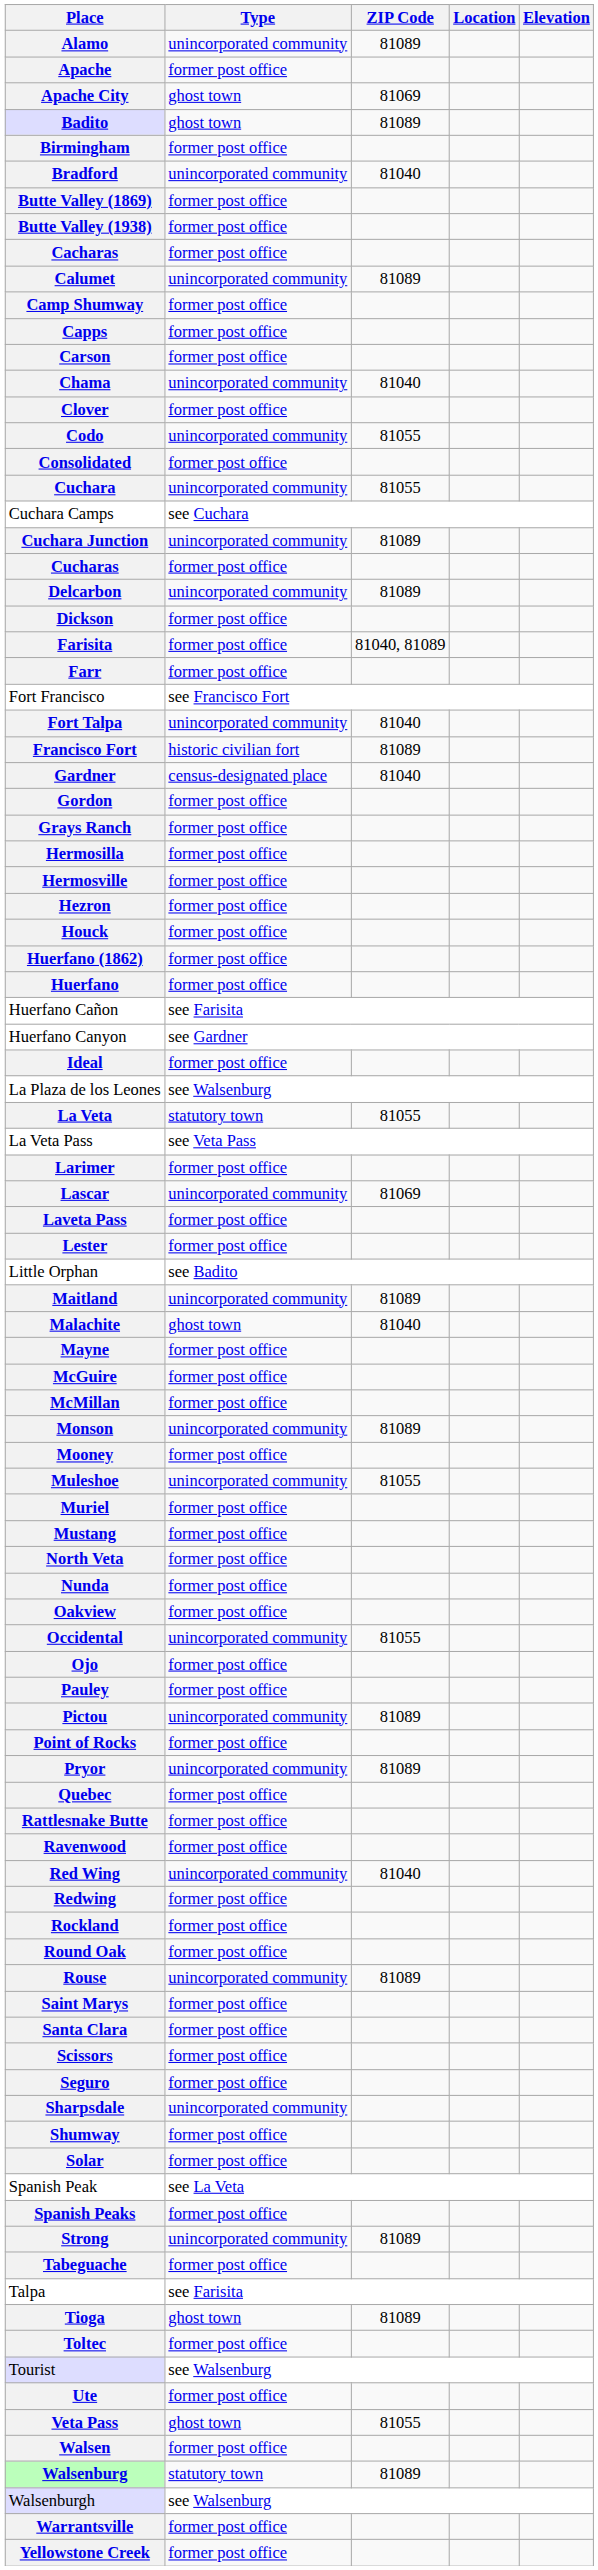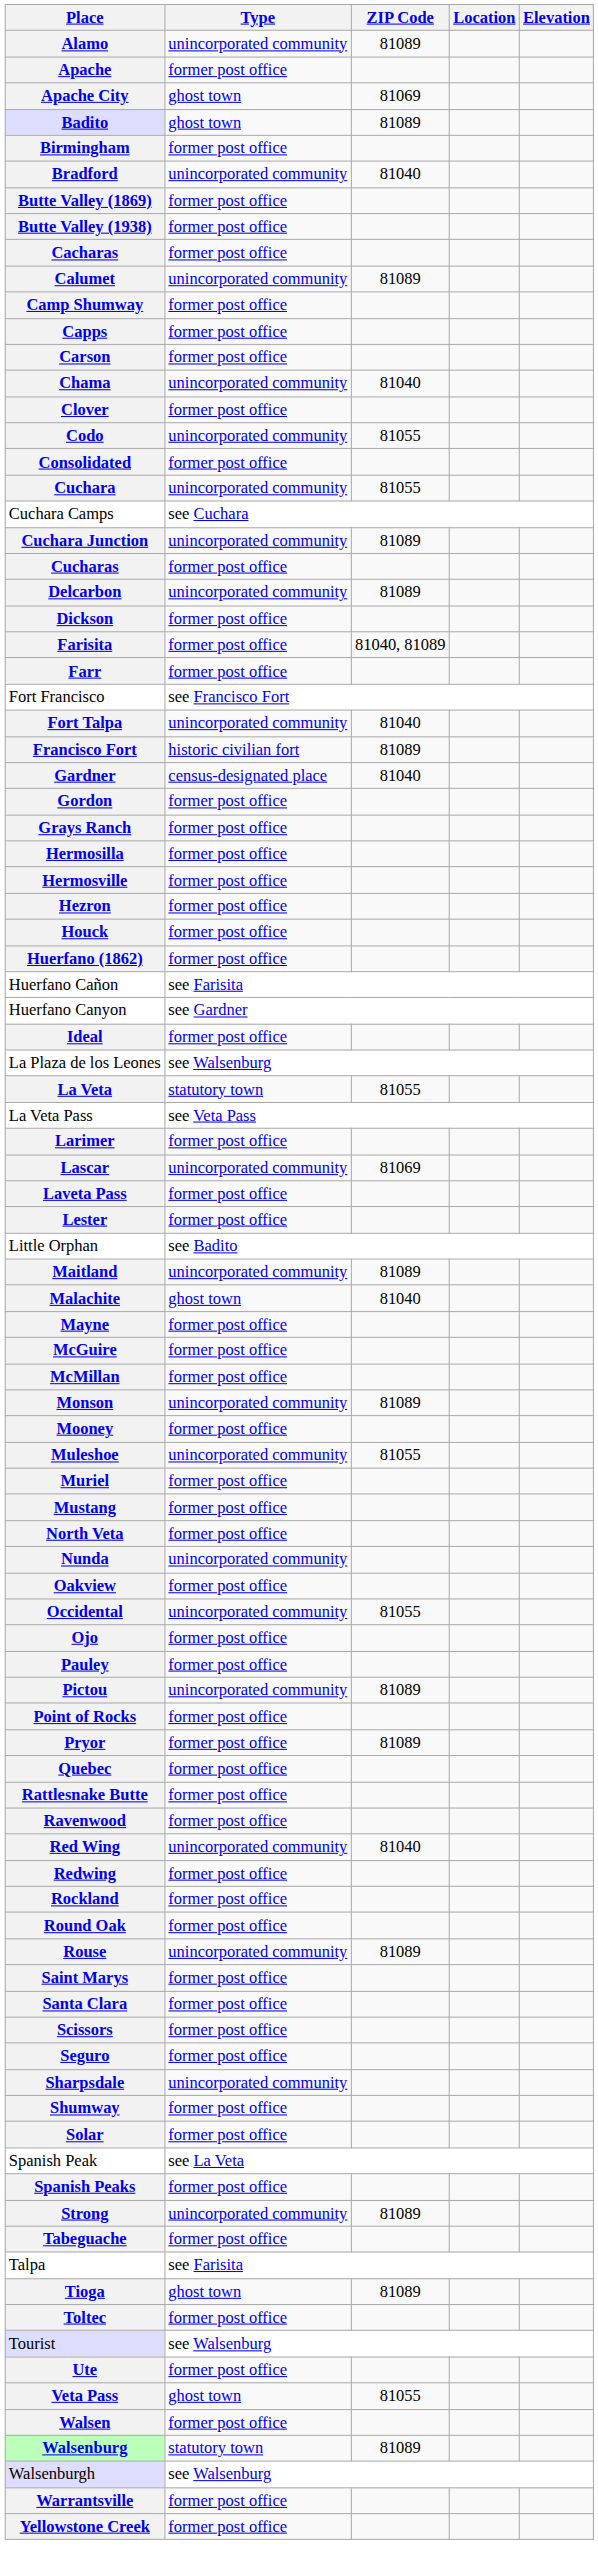- row: (85, 984)
(228, 1585) former post office -> (258, 1559) unincorporated community
(258, 1768) unincorporated community -> (228, 1742) former post office
